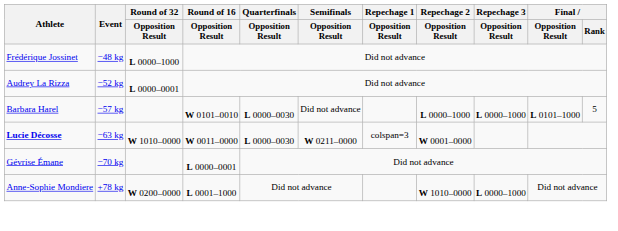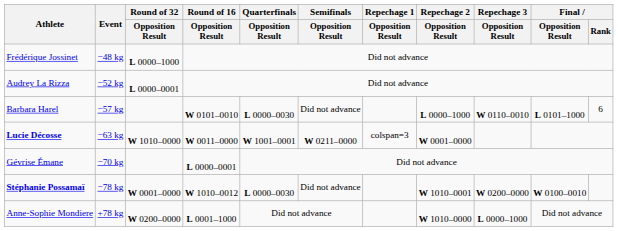(501, 115) L 0000–1000 -> (502, 115) W 0110–0010
(595, 109) 5 -> (601, 109) 6
(269, 141) L 0000–0030 -> (269, 141) W 1001–0001
+ row: (45, 188)
